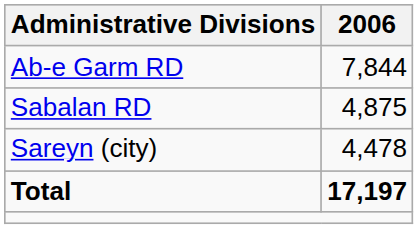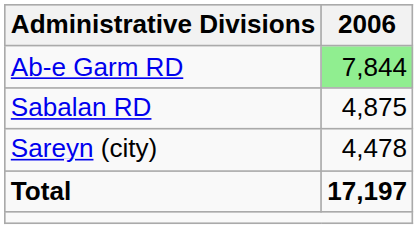(374, 66) no background -> (374, 66) lightgreen background
